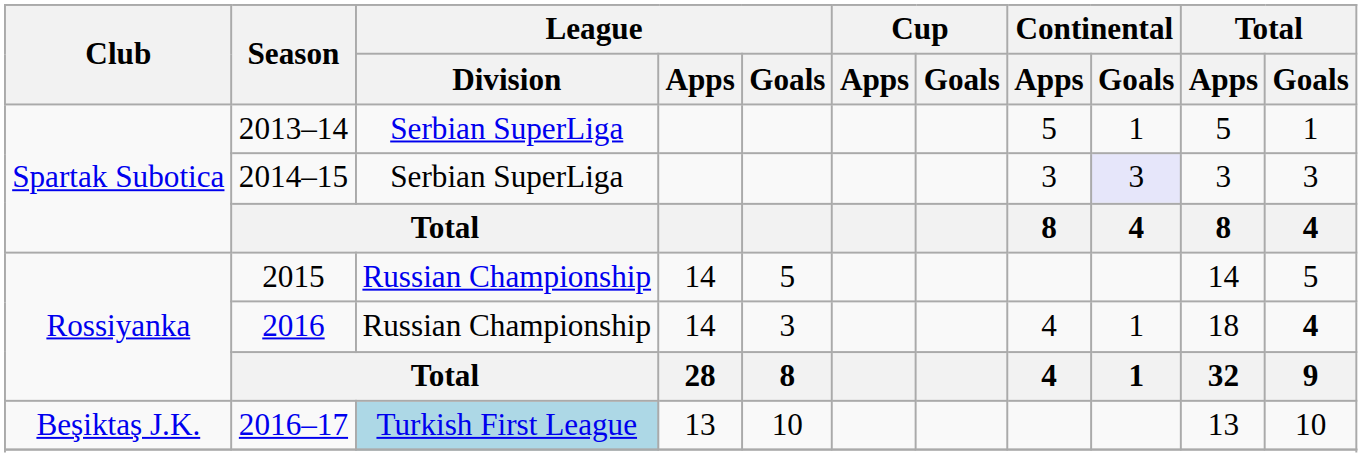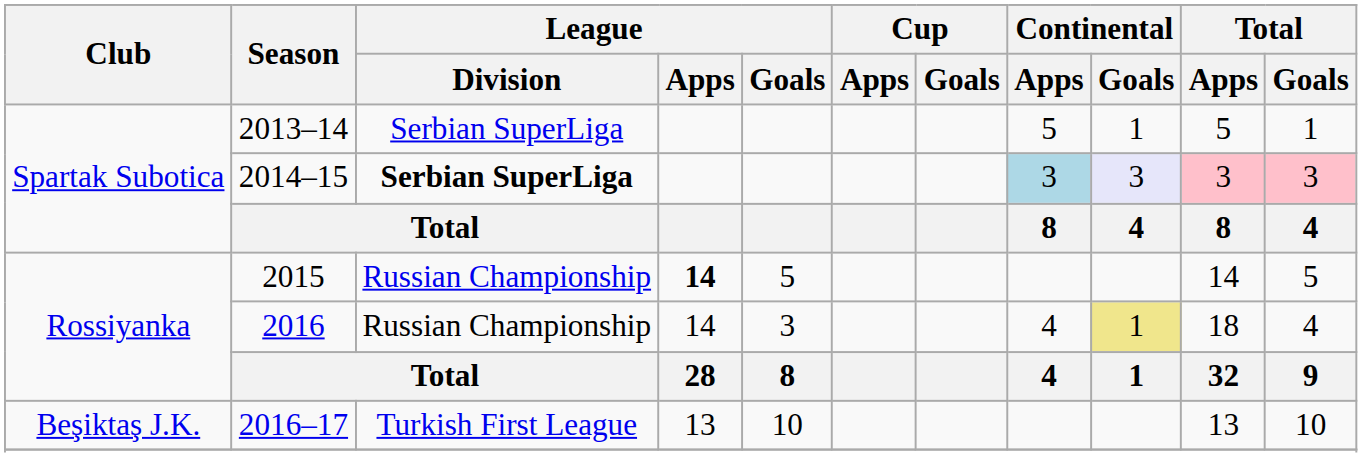(507, 177) normal -> (507, 177) bold
(1049, 177) no background -> (1049, 177) lightblue background
(1223, 177) no background -> (1223, 177) pink background
(1311, 177) no background -> (1311, 177) pink background
(700, 276) normal -> (700, 276) bold
(1136, 326) no background -> (1136, 326) khaki background
(1311, 326) bold -> (1311, 326) normal
(507, 425) lightblue background -> (507, 425) no background
